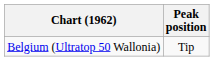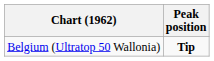(186, 46) normal -> (186, 46) bold
